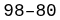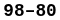(30, 11) normal -> (30, 11) bold
